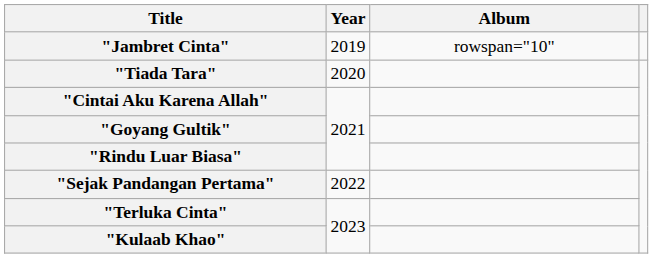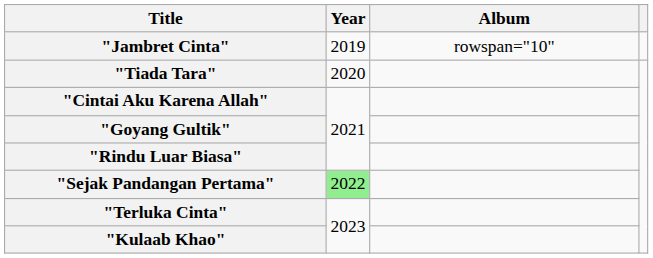(348, 184) no background -> (348, 184) lightgreen background
